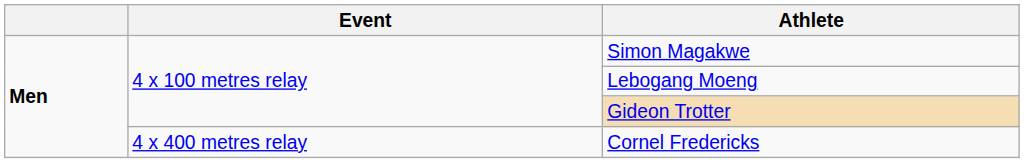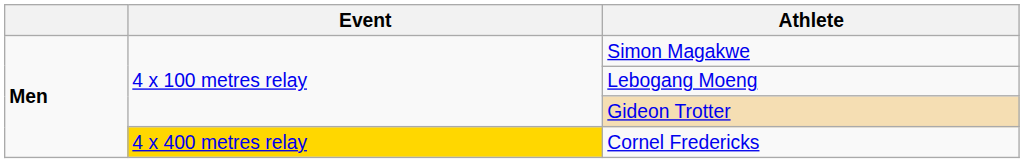(220, 142) no background -> (220, 142) gold background
